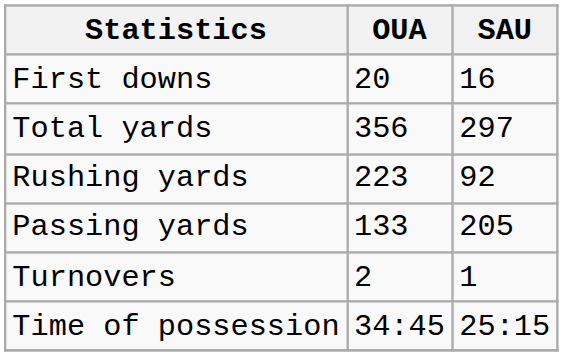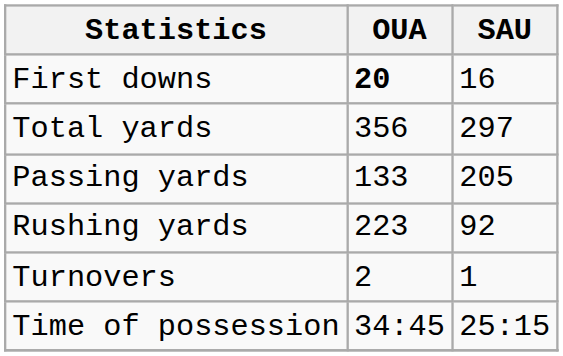(372, 80) normal -> (372, 80) bold
rows swapped: (131, 178) <-> (131, 228)
